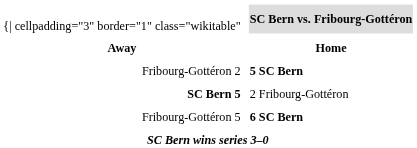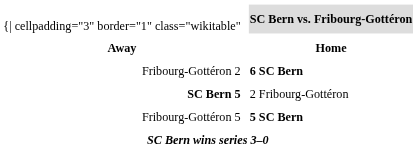(276, 71) 5 SC Bern -> (276, 71) 6 SC Bern
(276, 117) 6 SC Bern -> (276, 117) 5 SC Bern
